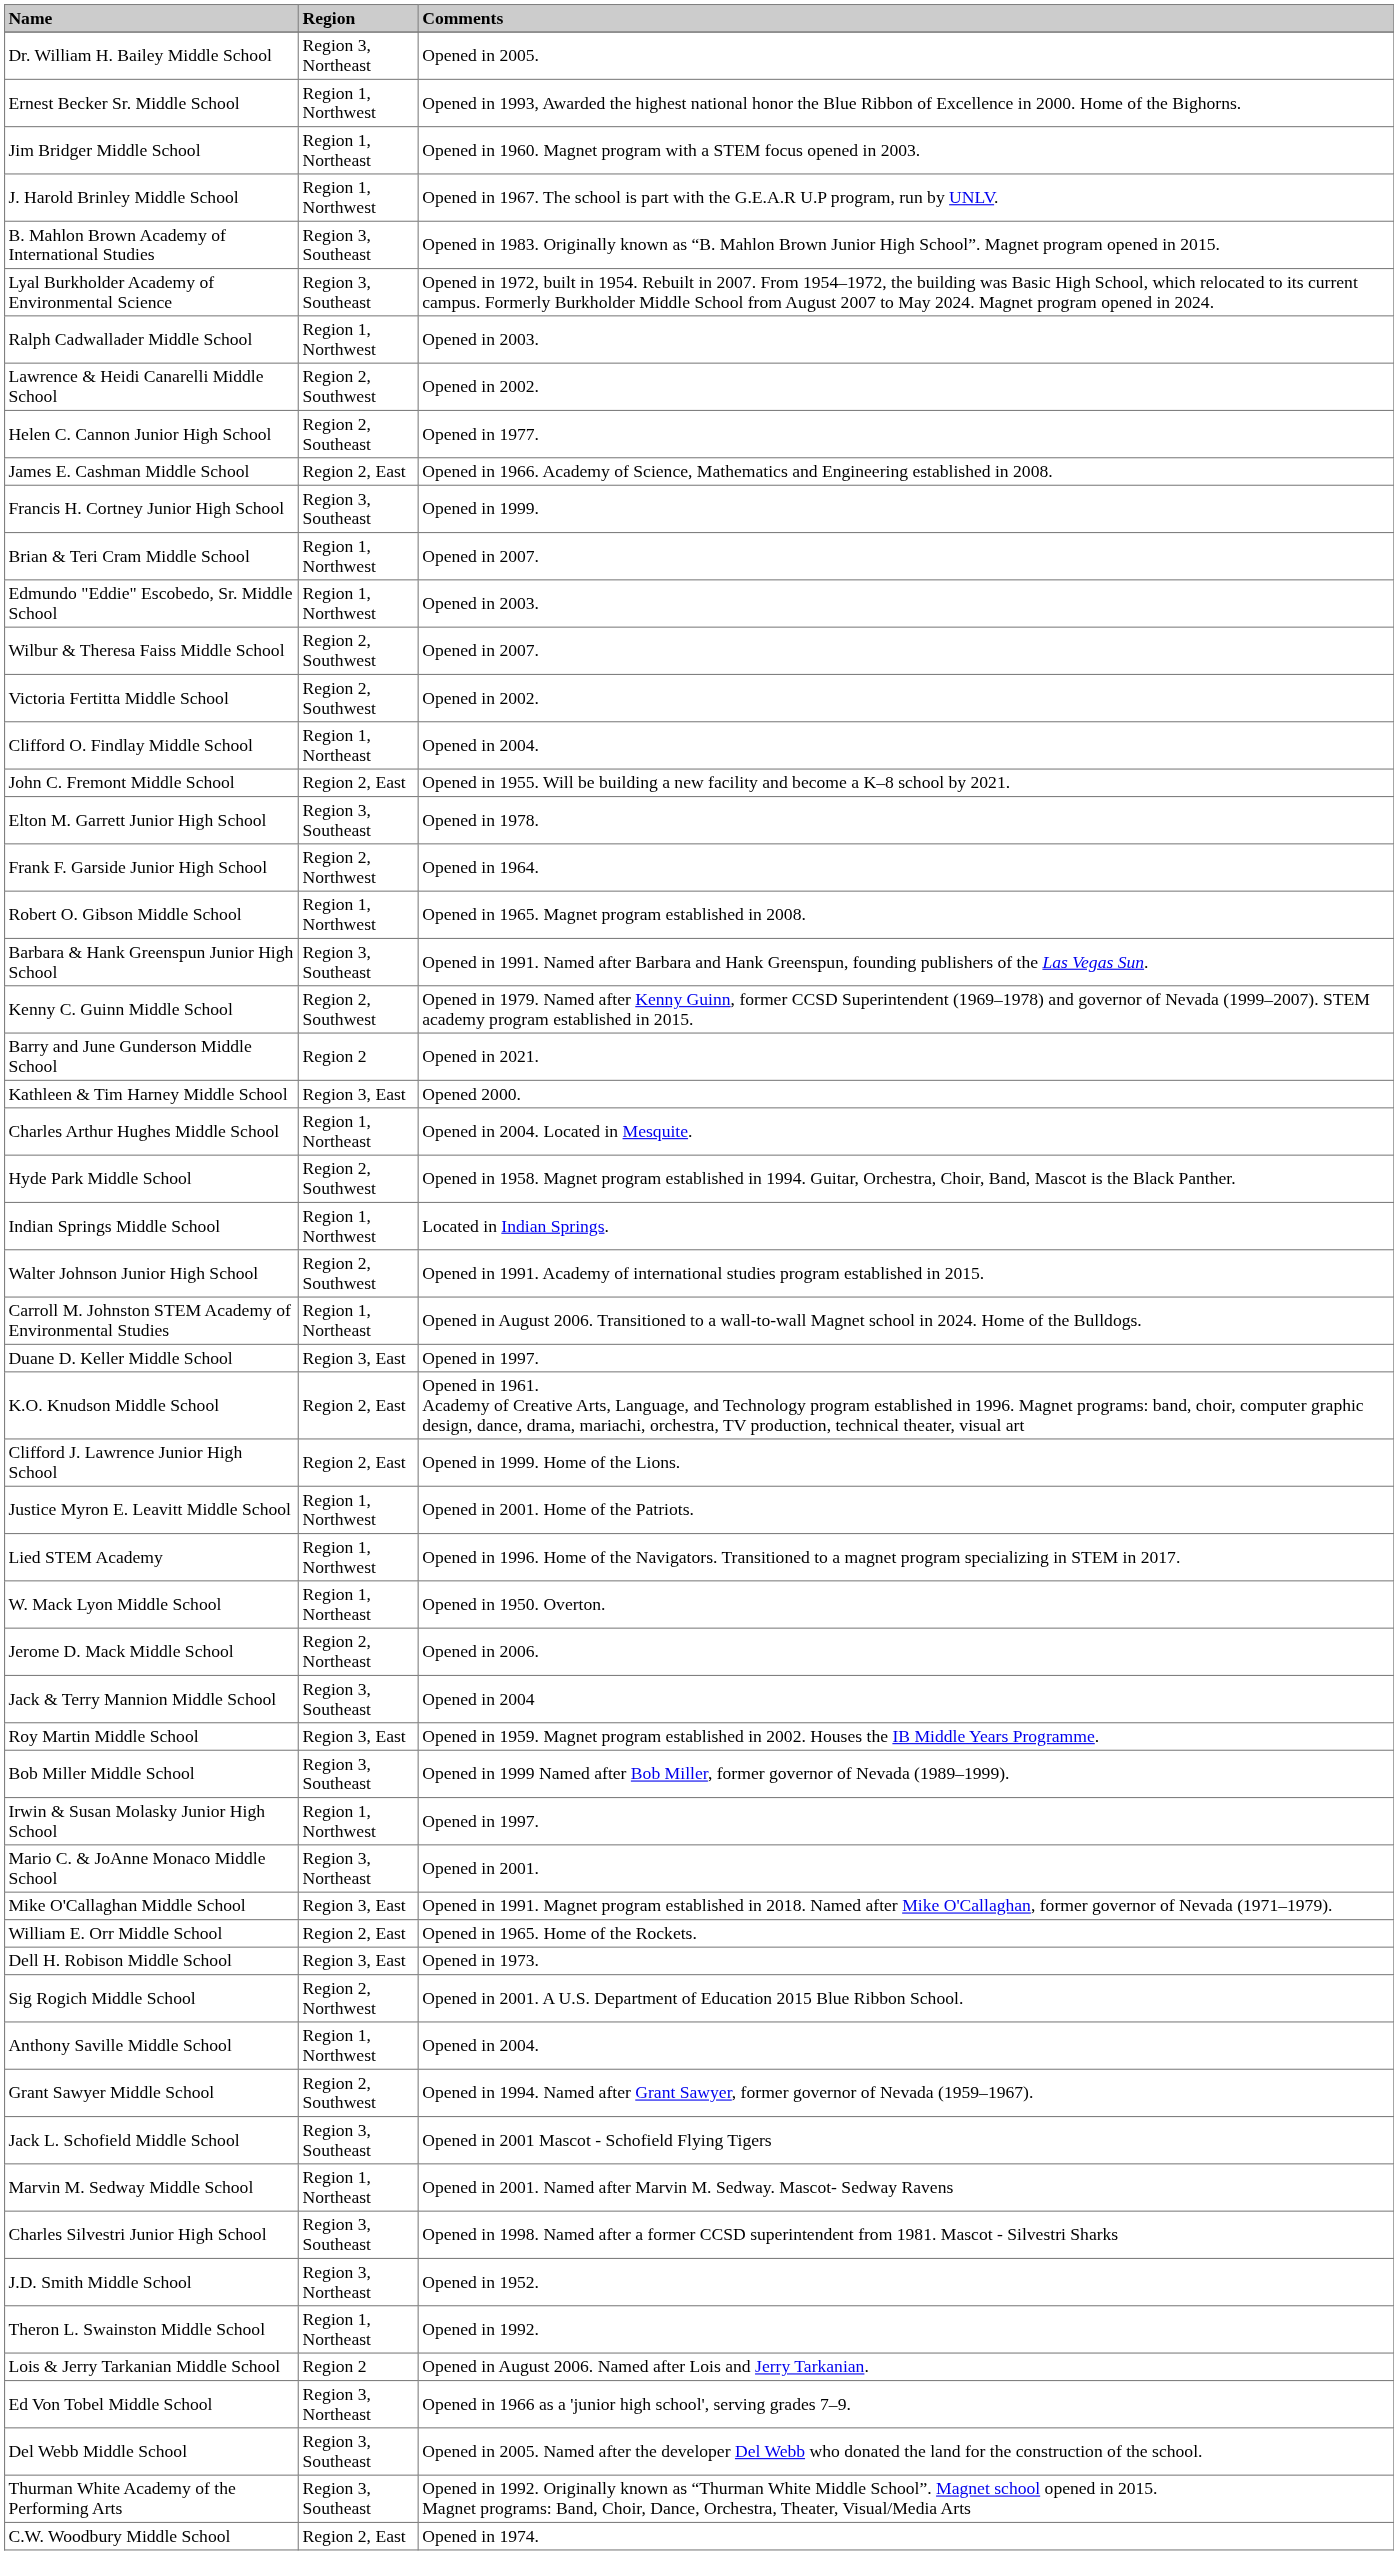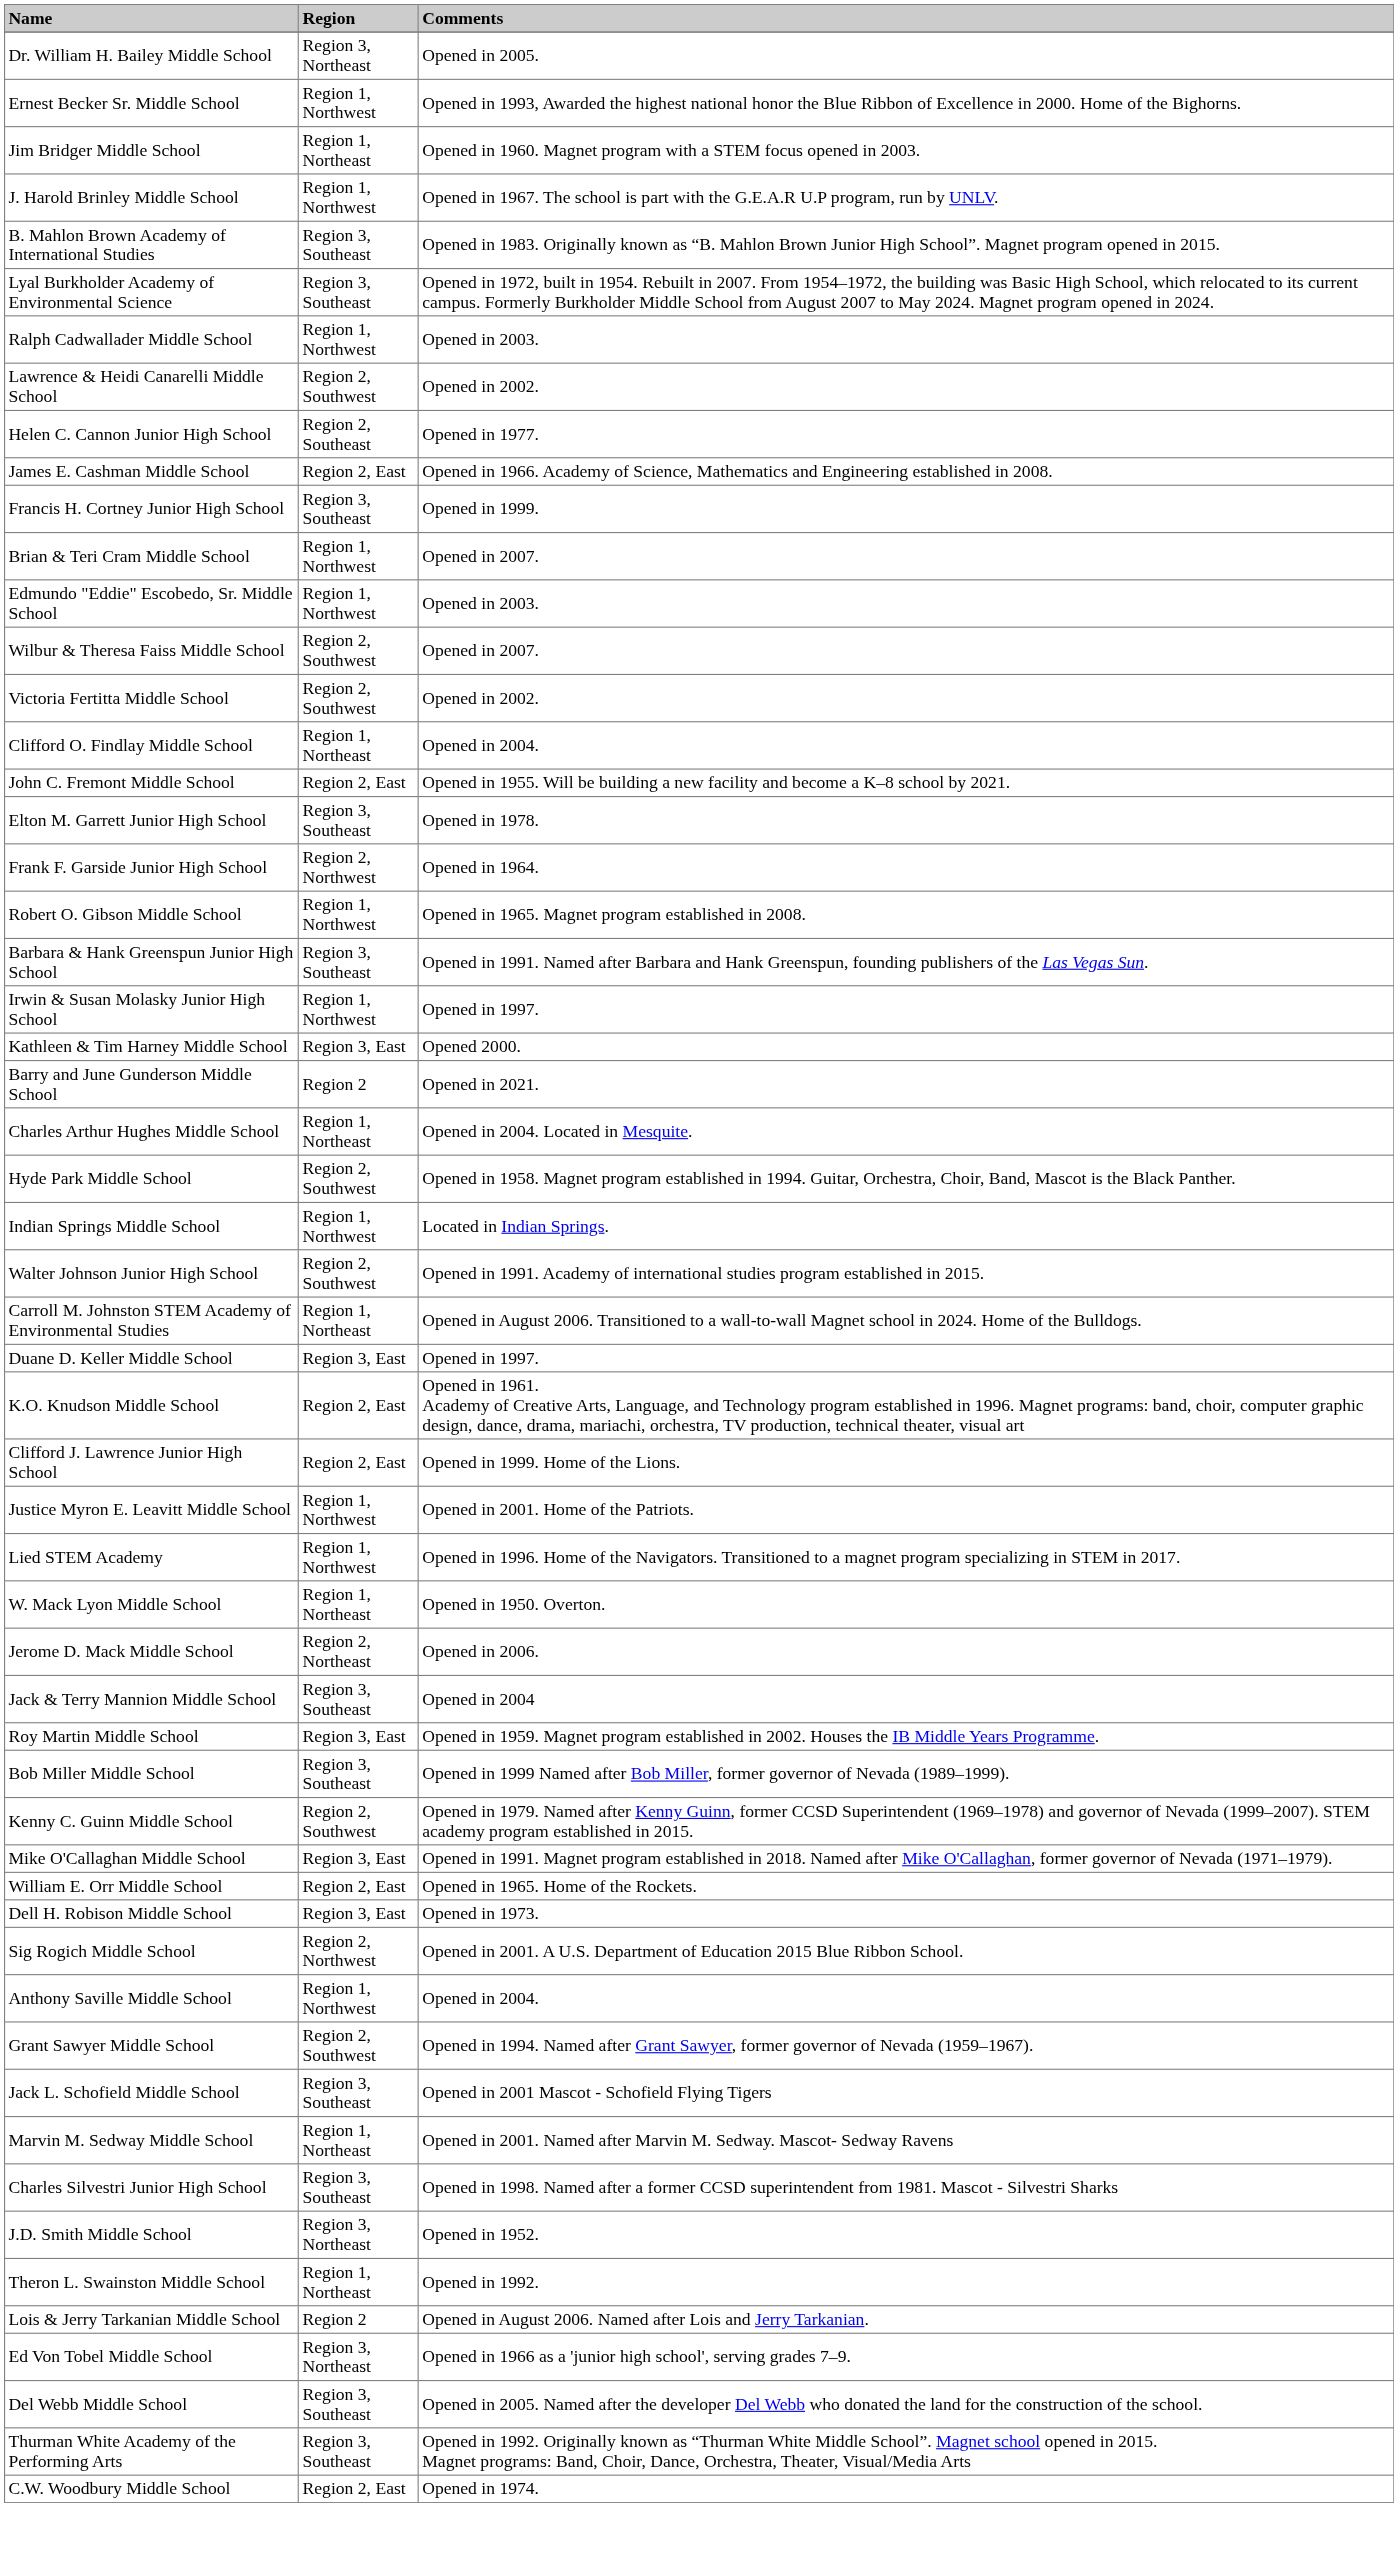rows swapped: (121, 1009) <-> (137, 1821)
rows swapped: (130, 1056) <-> (148, 1094)
- row: (137, 1868)
